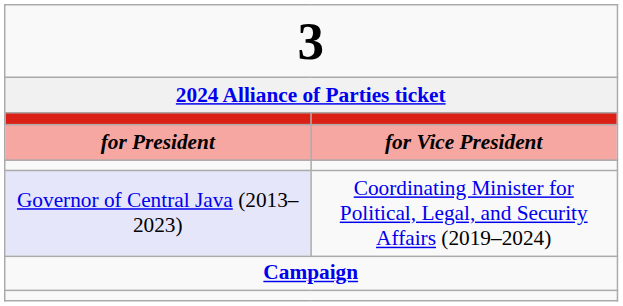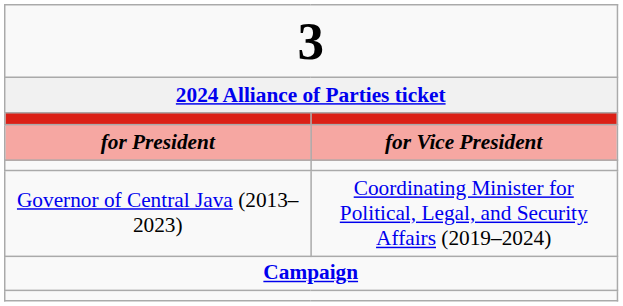(158, 213) lavender background -> (158, 213) no background
